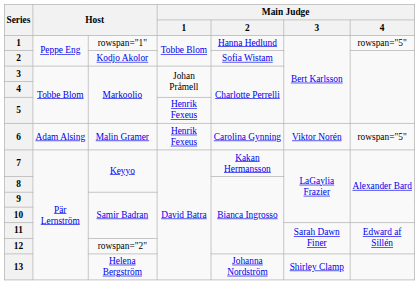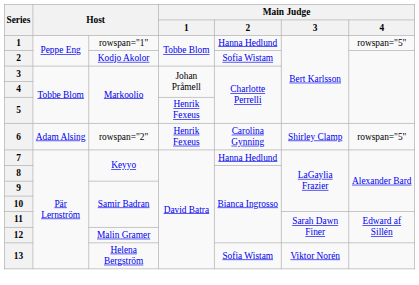(122, 137) Malin Gramer -> (124, 137) rowspan="2"
(317, 137) Viktor Norén -> (315, 137) Shirley Clamp
(247, 163) Kakan Hermansson -> (248, 158) Hanna Hedlund
(122, 246) rowspan="2" -> (124, 235) Malin Gramer
(247, 267) Johanna Nordström -> (248, 256) Sofia Wistam
(317, 267) Shirley Clamp -> (315, 256) Viktor Norén
